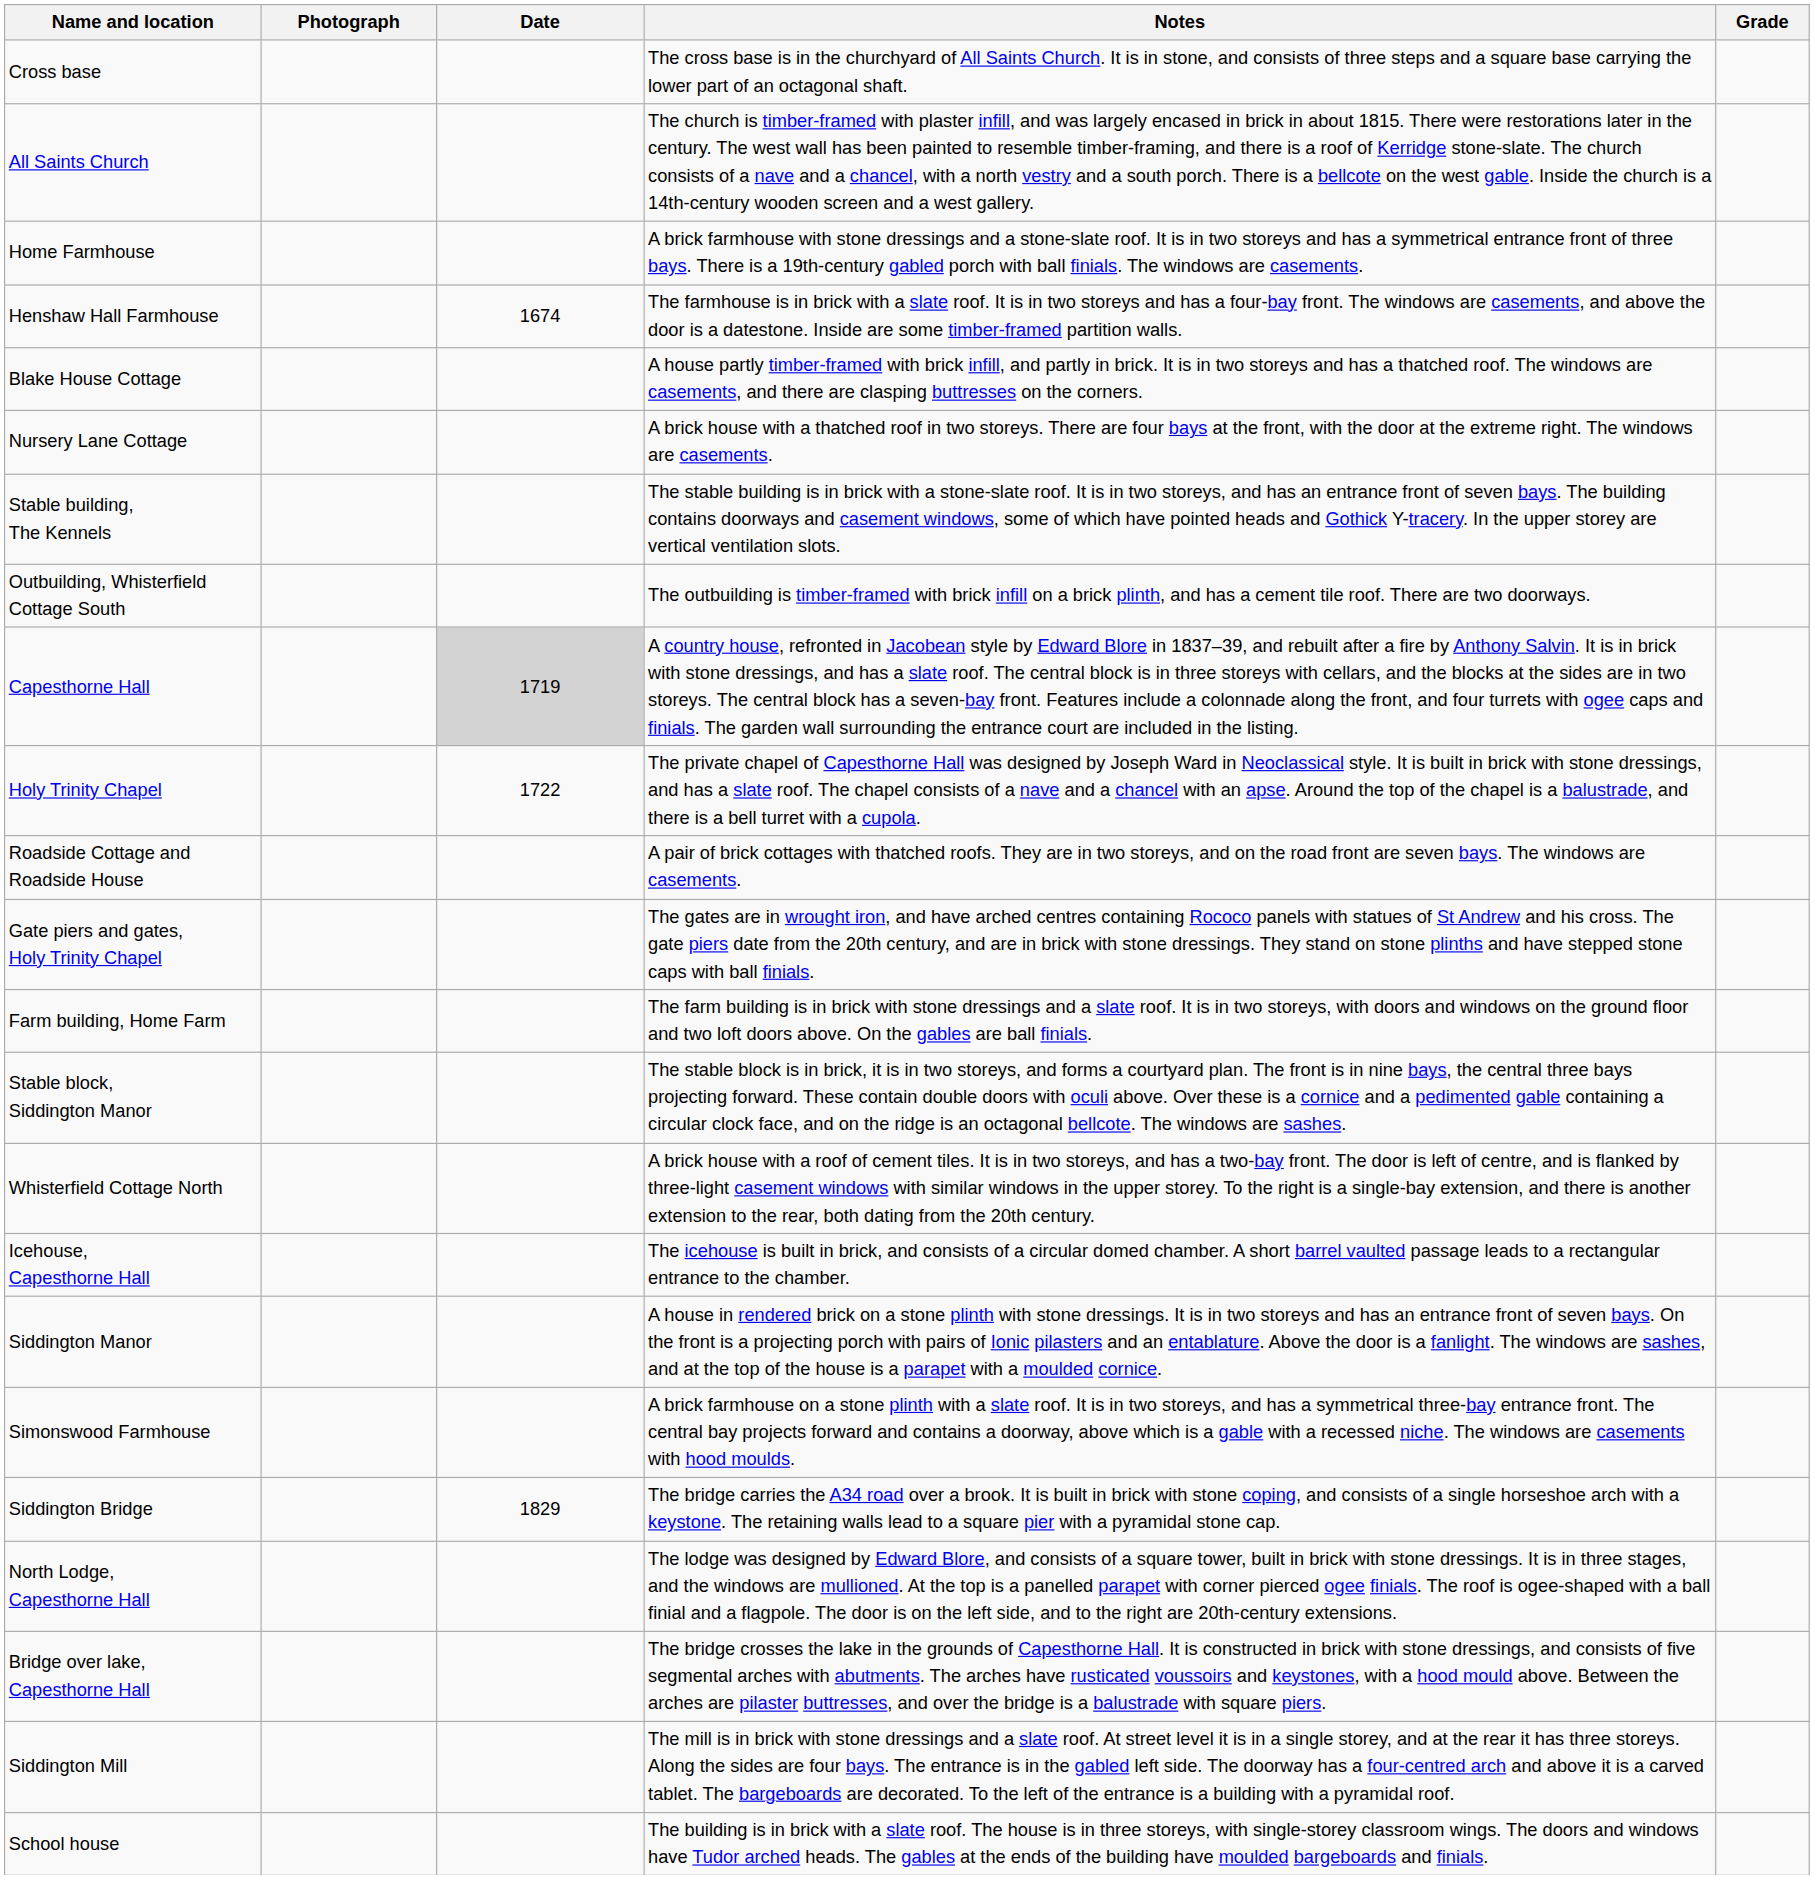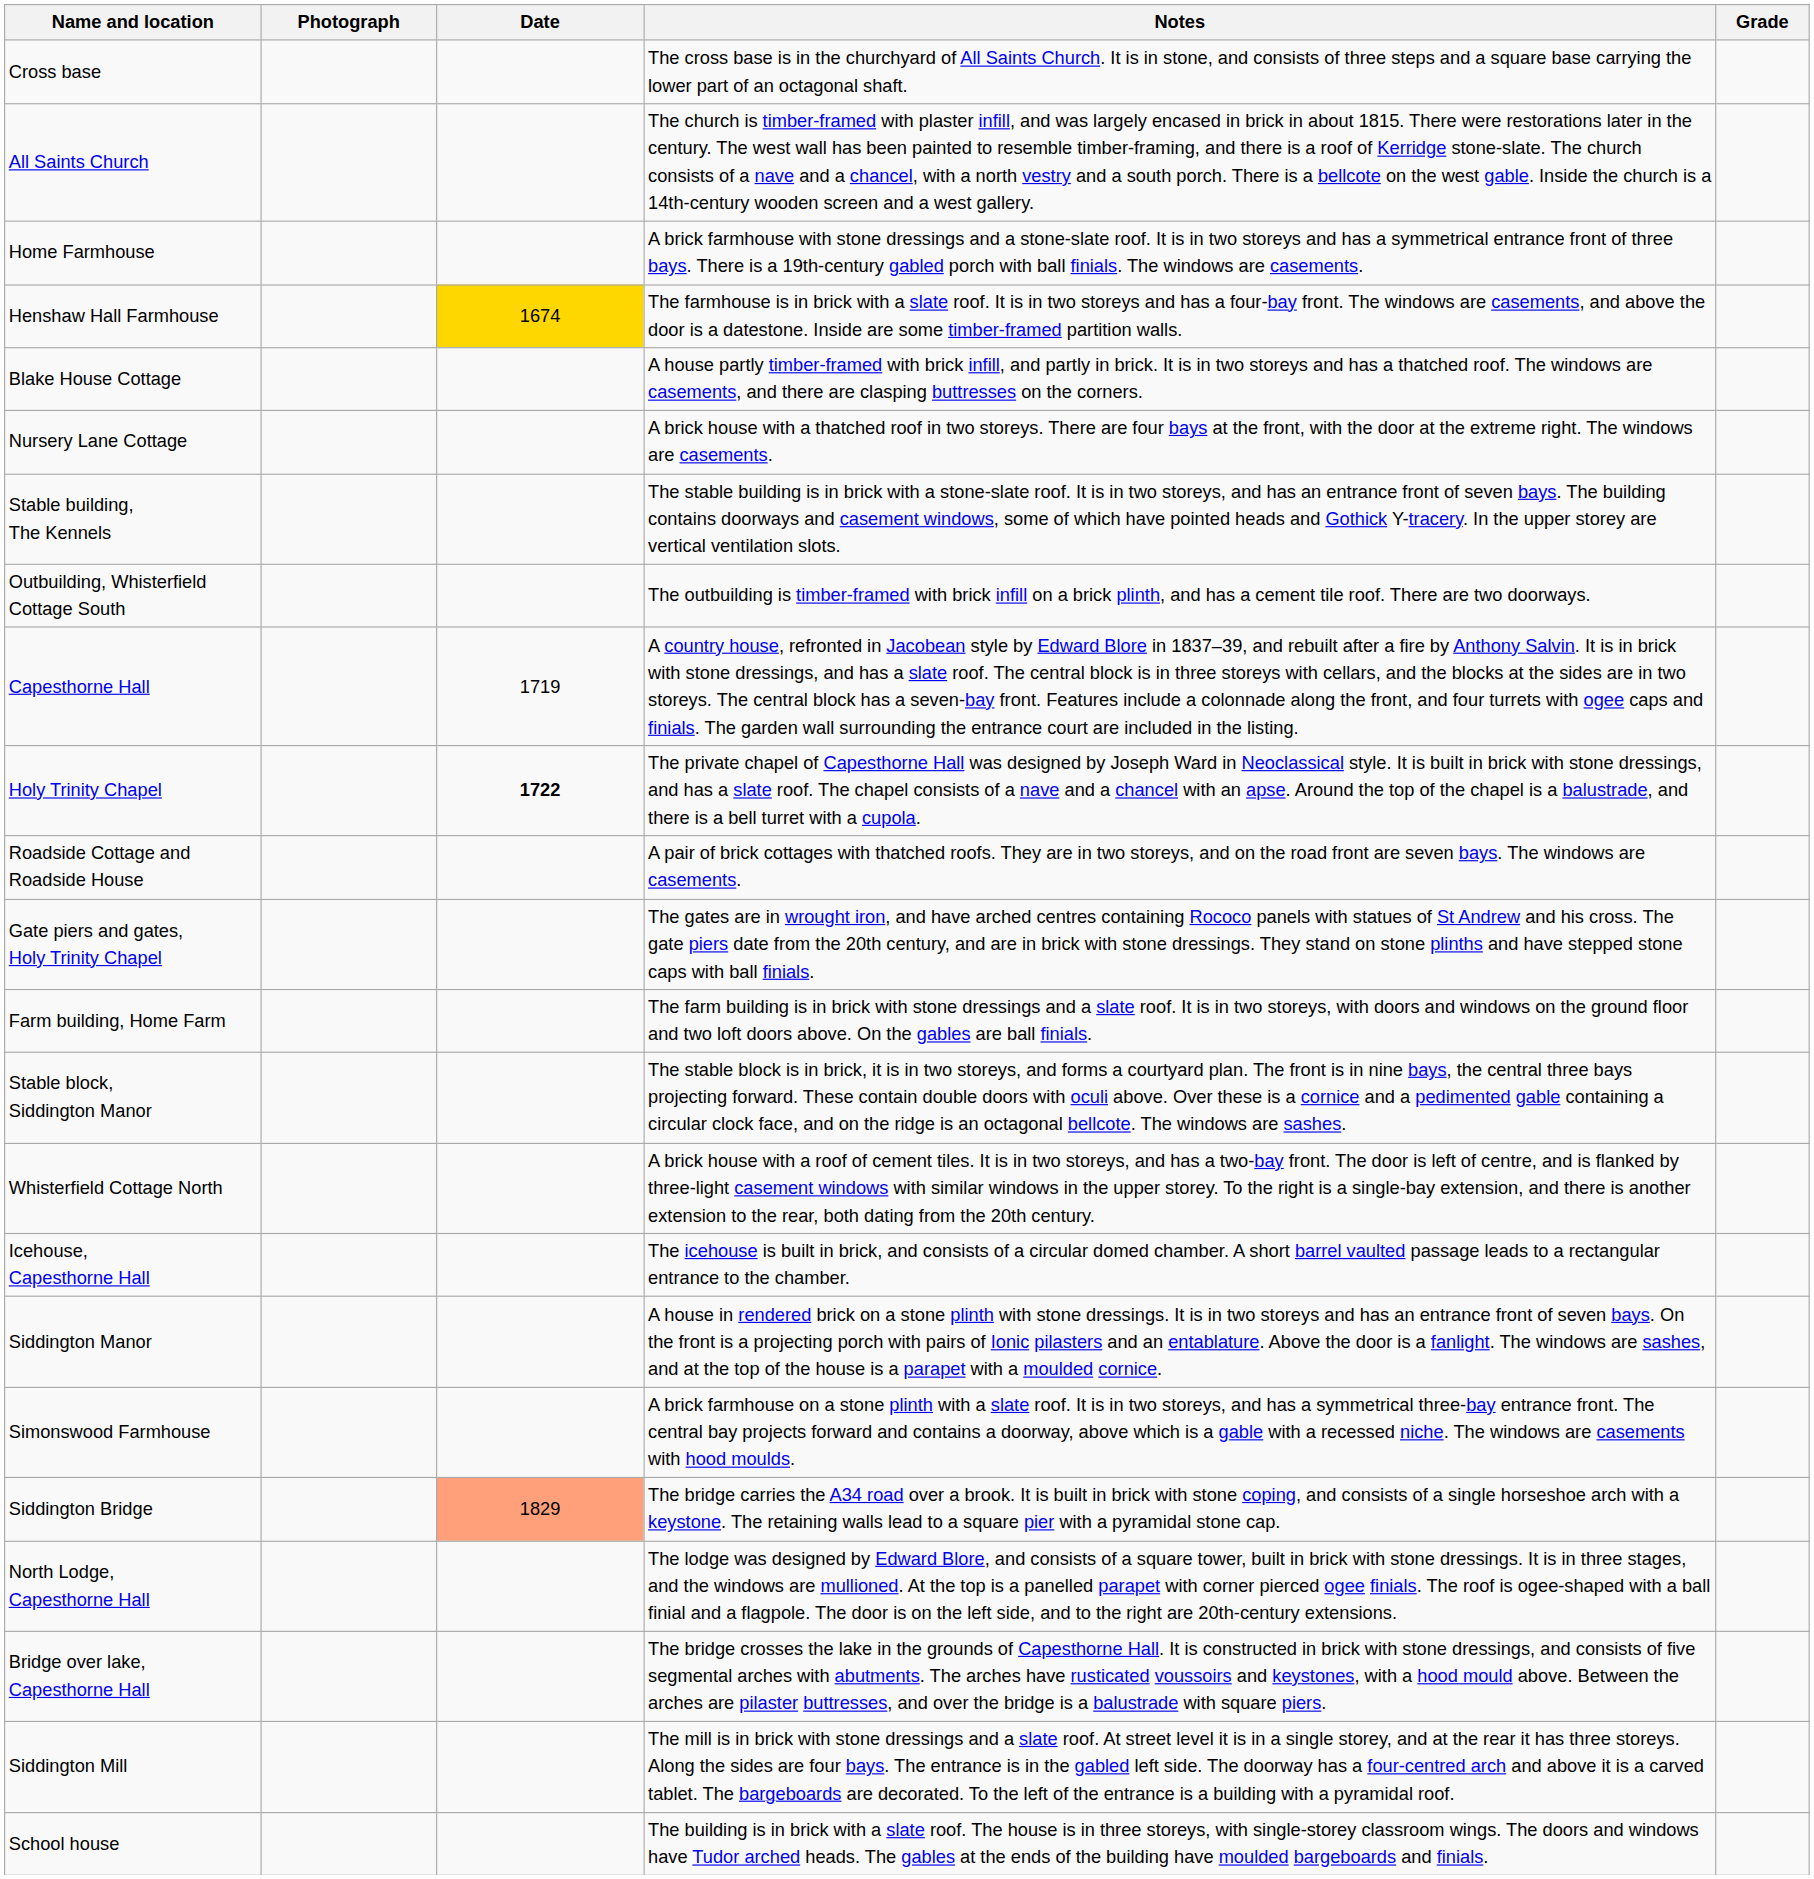(540, 315) no background -> (540, 315) gold background
(540, 686) lightgrey background -> (540, 686) no background
(540, 790) normal -> (540, 790) bold
(540, 1509) no background -> (540, 1509) lightsalmon background
